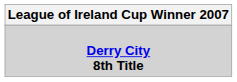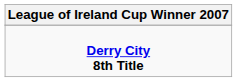(118, 58) lightgrey background -> (118, 58) no background
